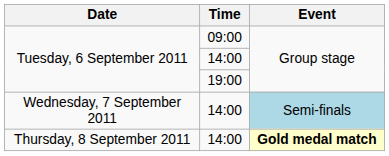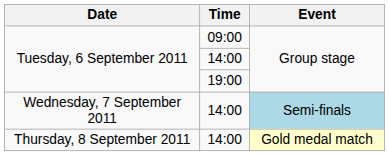(317, 140) bold -> (317, 140) normal
